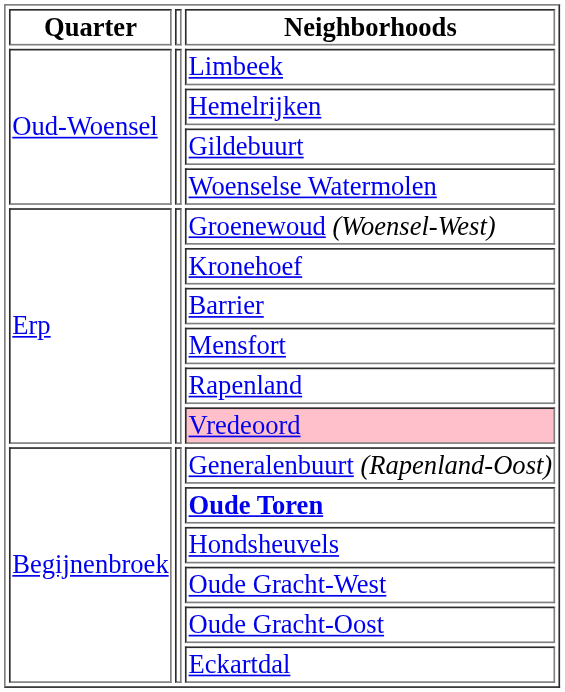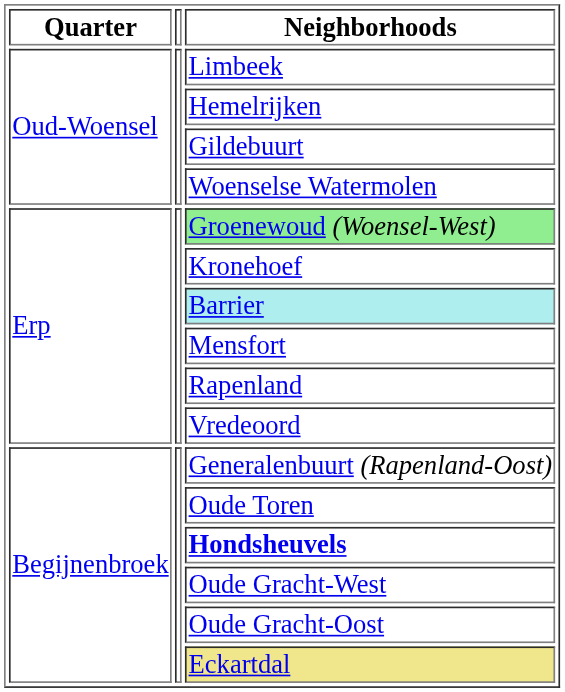(342, 226) no background -> (342, 226) lightgreen background
(226, 305) no background -> (226, 305) paleturquoise background
(245, 425) pink background -> (245, 425) no background
(256, 504) bold -> (251, 504) normal
(264, 544) normal -> (268, 544) bold
(239, 664) no background -> (239, 664) khaki background
